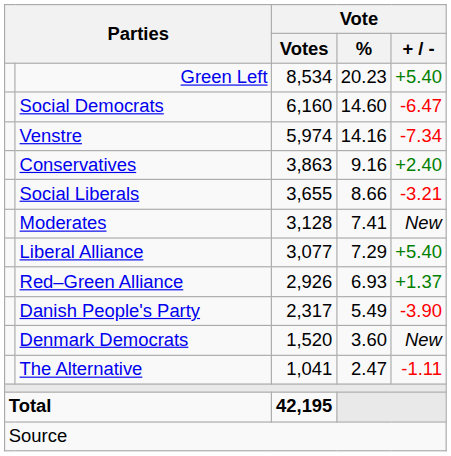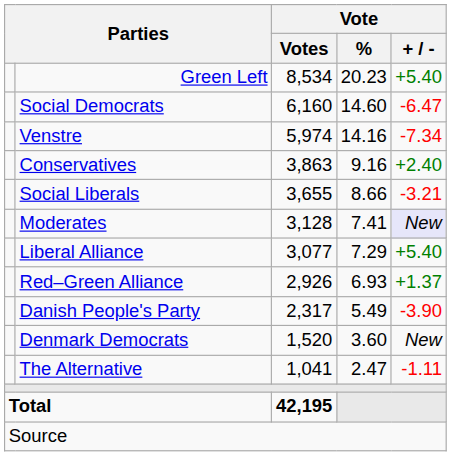(423, 223) no background -> (423, 223) lavender background
